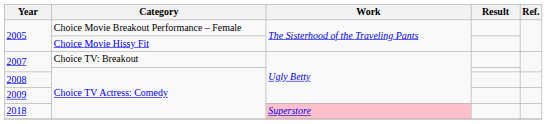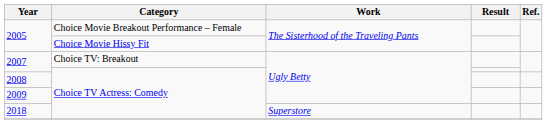(290, 111) pink background -> (290, 111) no background
